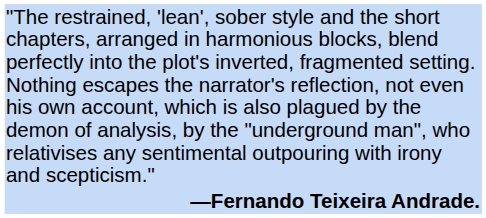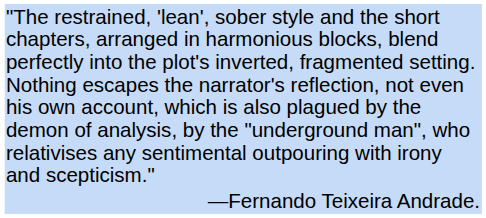(335, 201) bold -> (344, 201) normal
